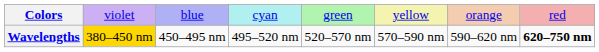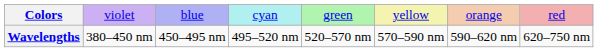(119, 36) gold background -> (119, 36) no background
(557, 36) bold -> (557, 36) normal
